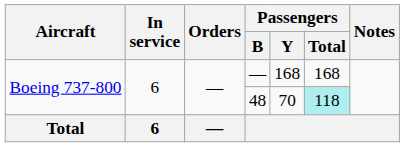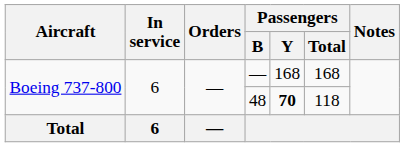(287, 100) normal -> (287, 100) bold
(327, 100) paleturquoise background -> (327, 100) no background
